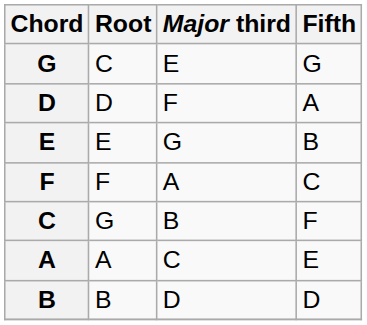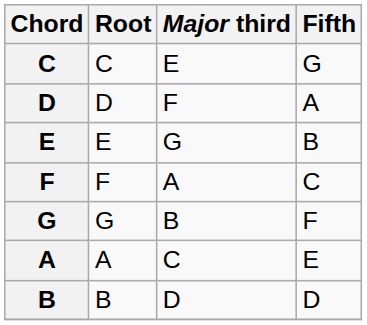(47, 63) G -> (47, 63) C
(47, 220) C -> (47, 220) G
